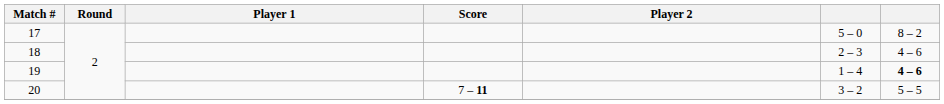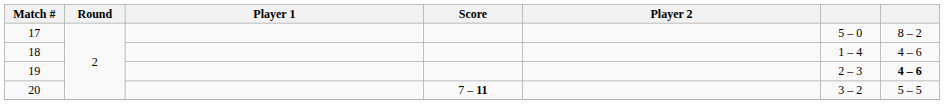(850, 52) 2 – 3 -> (850, 52) 1 – 4
(850, 71) 1 – 4 -> (850, 71) 2 – 3
